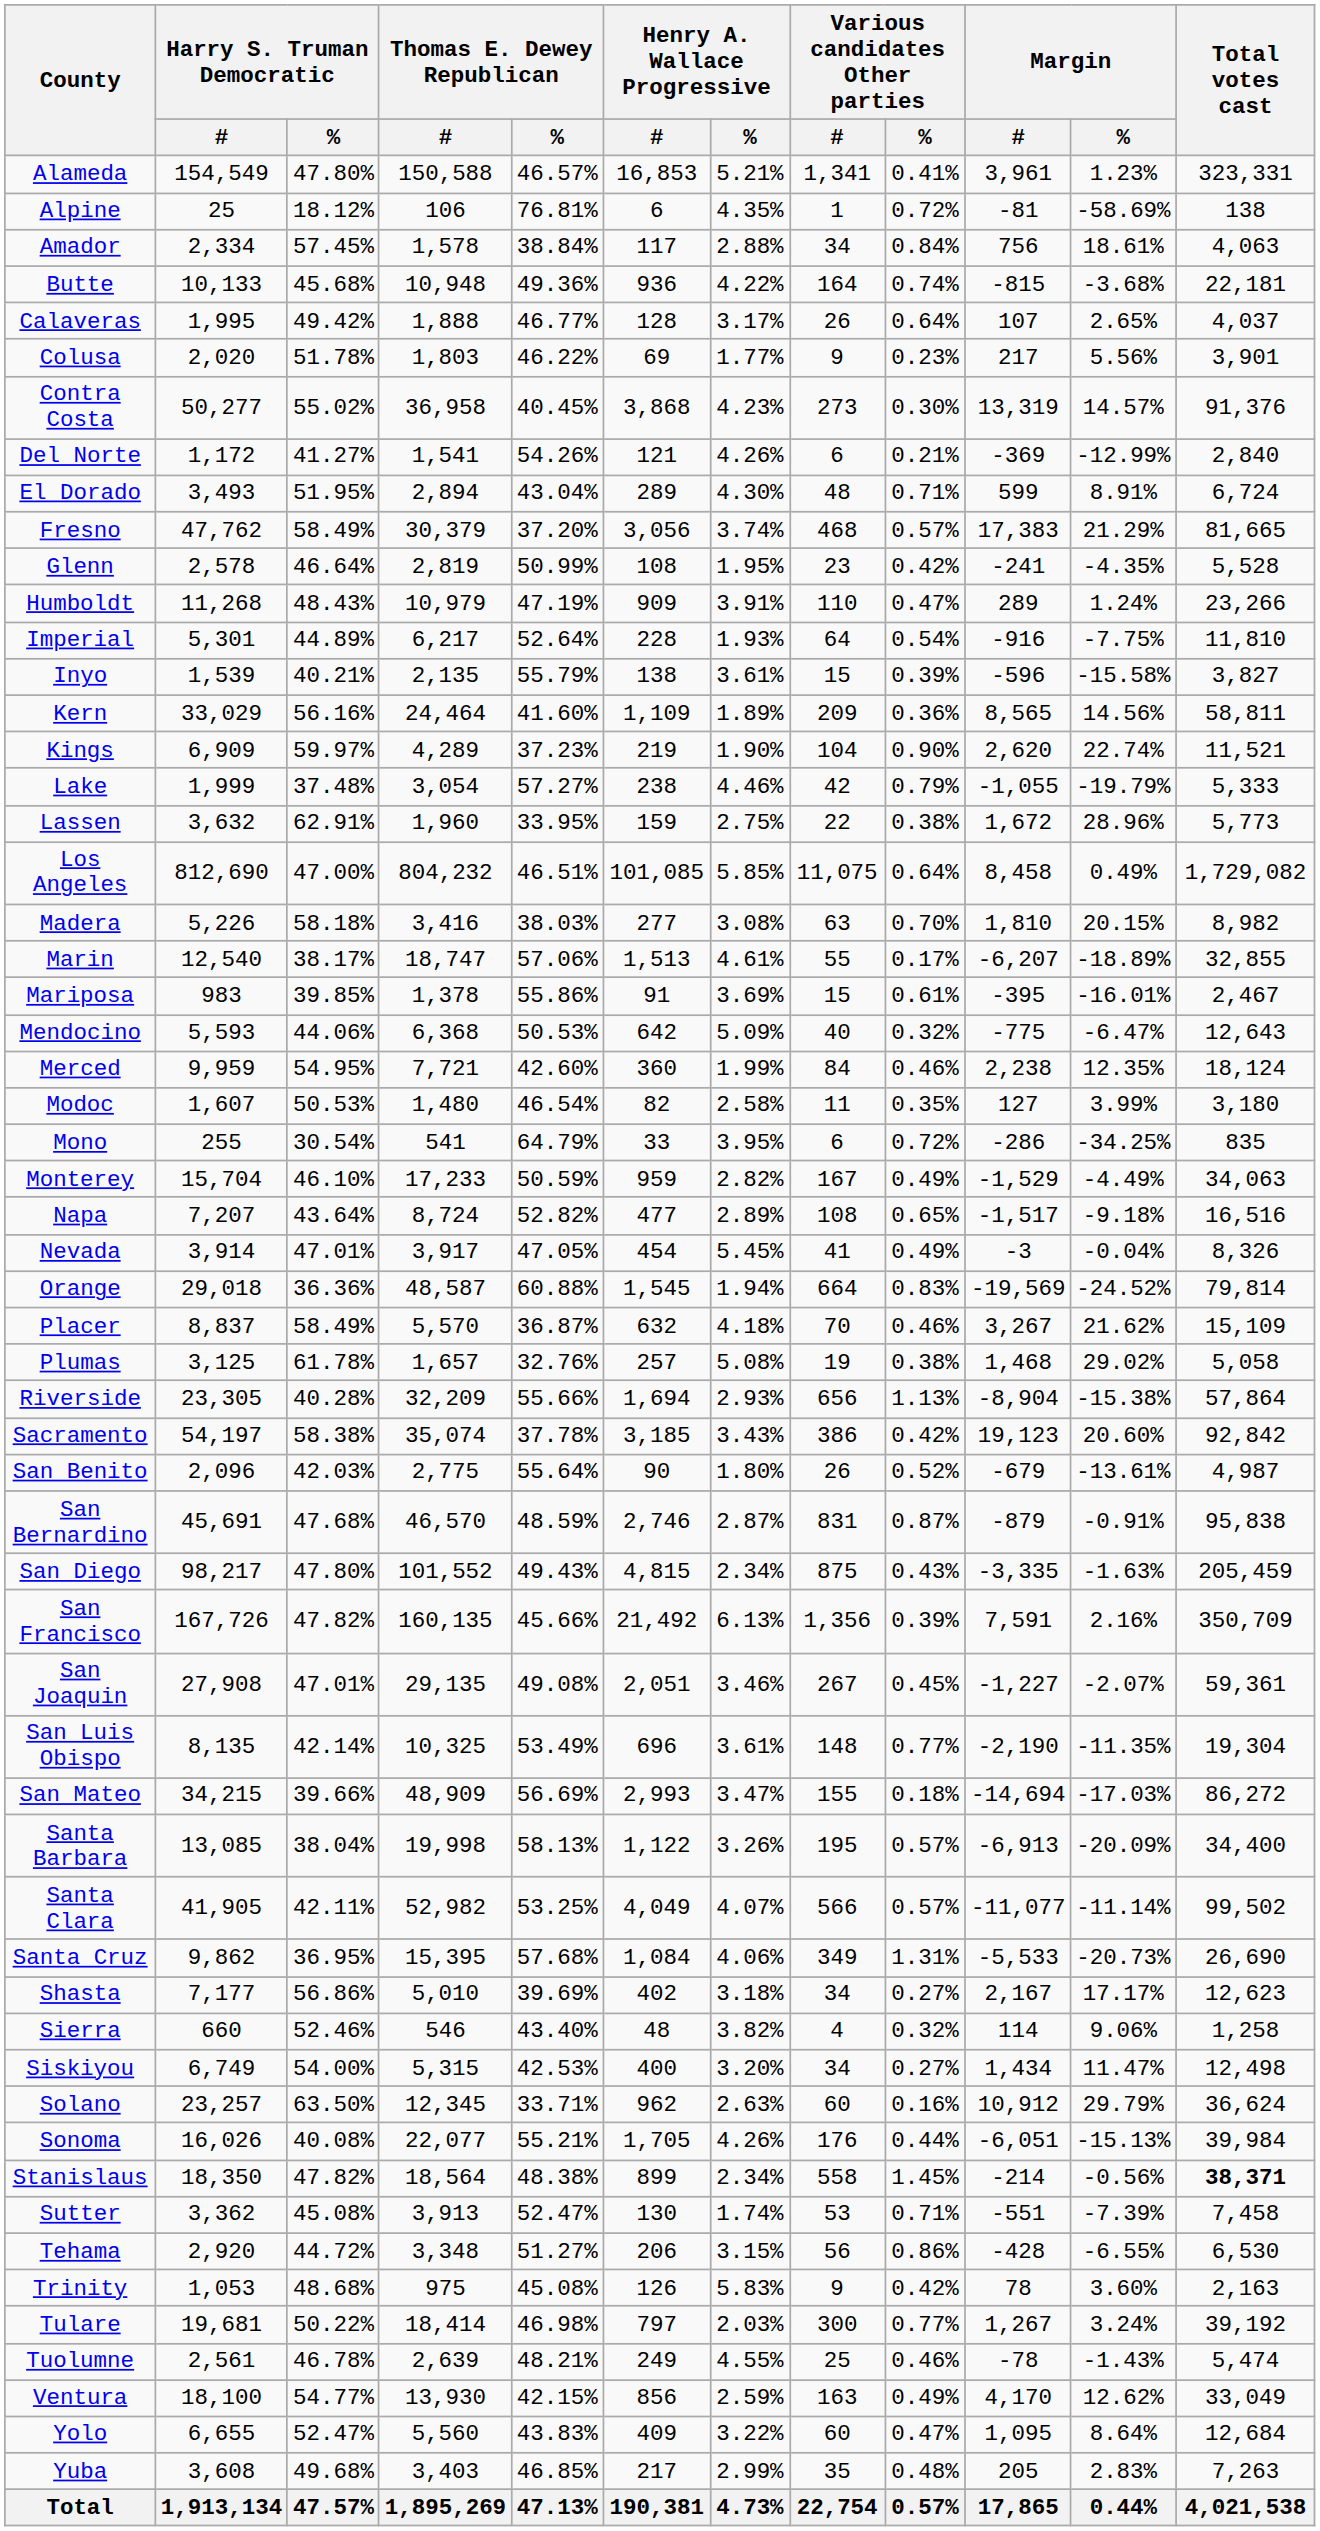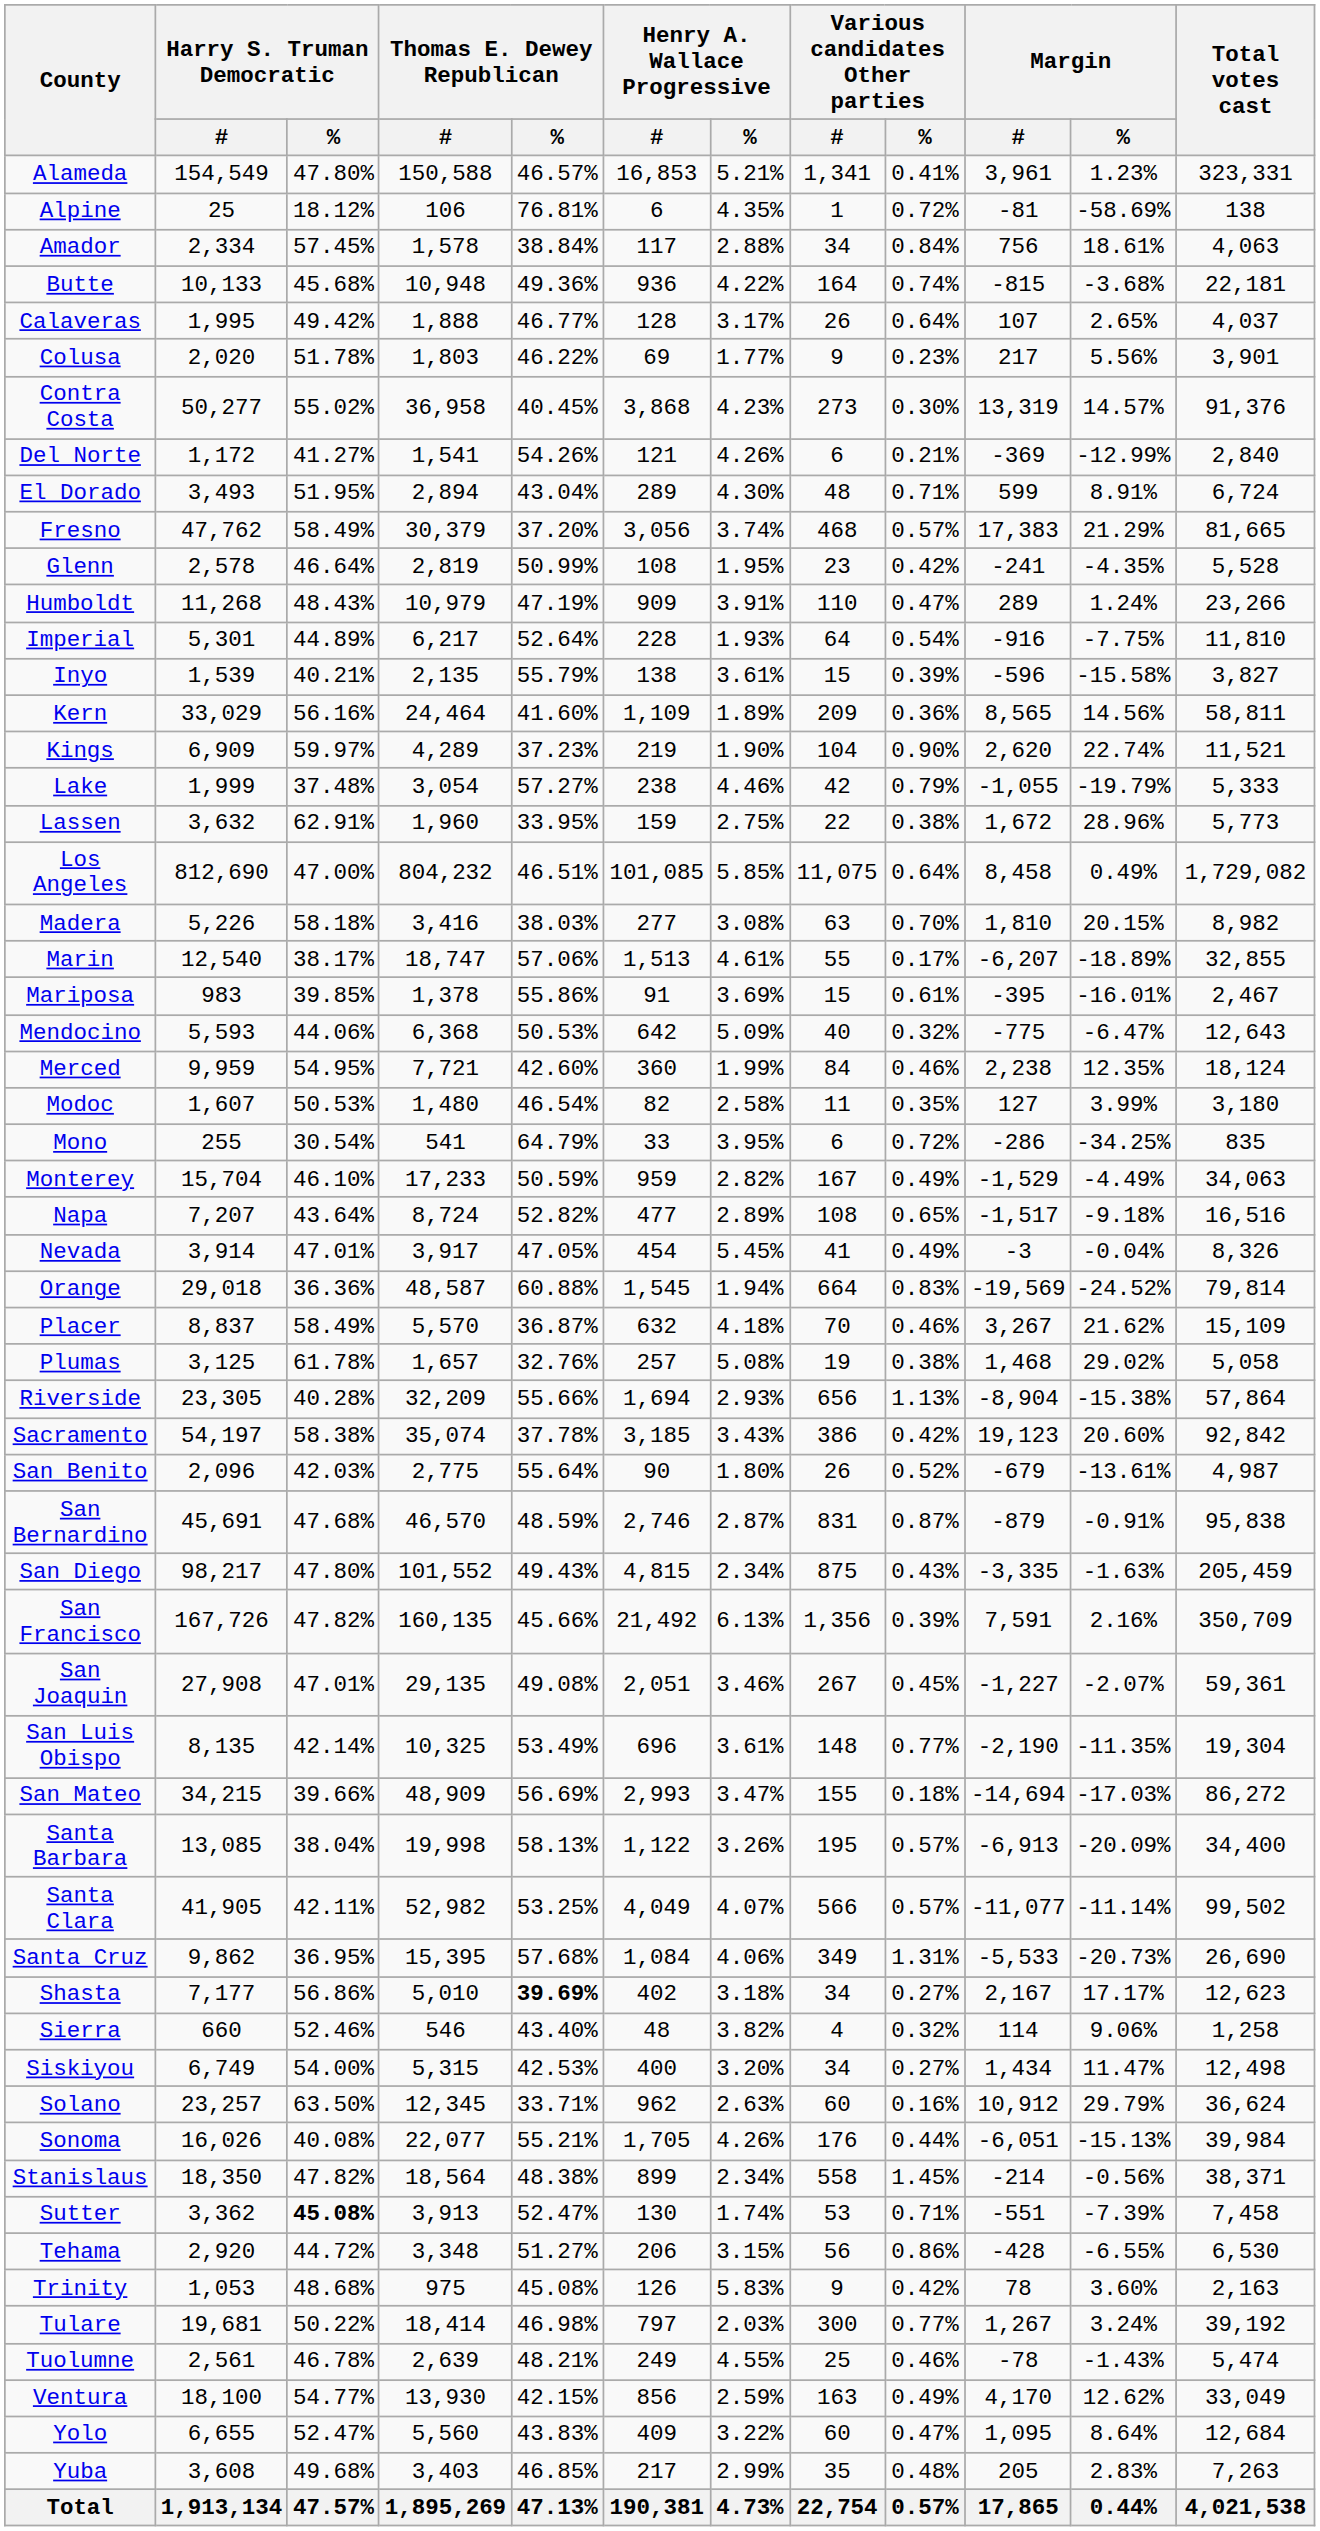(557, 1995) normal -> (557, 1995) bold
(1246, 2178) bold -> (1246, 2178) normal
(333, 2215) normal -> (333, 2215) bold
